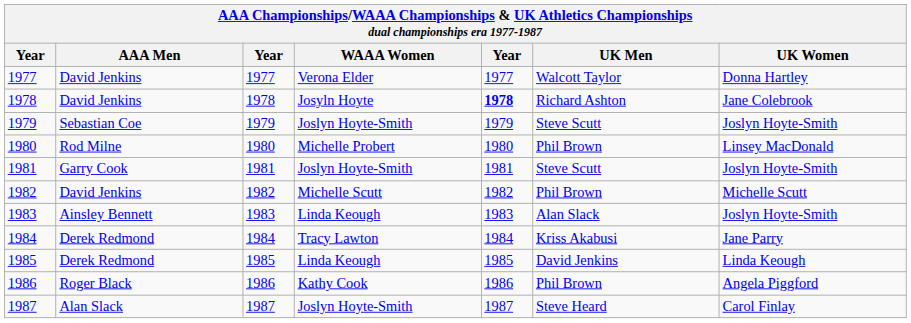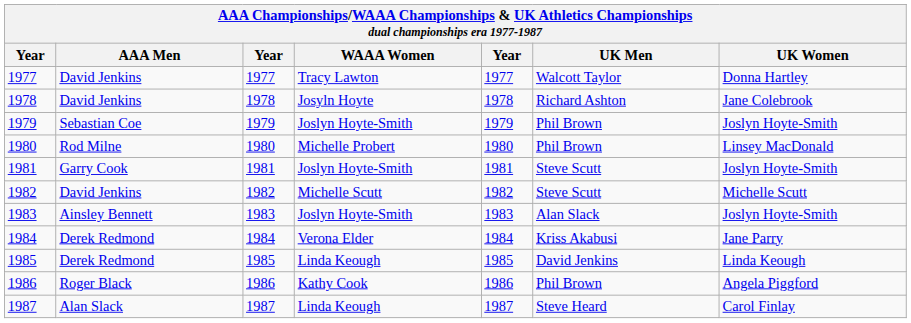(335, 77) Verona Elder -> (338, 77) Tracy Lawton
(499, 100) bold -> (499, 100) normal
(569, 123) Steve Scutt -> (569, 123) Phil Brown
(569, 191) Phil Brown -> (569, 191) Steve Scutt
(339, 214) Linda Keough -> (355, 214) Joslyn Hoyte-Smith
(338, 237) Tracy Lawton -> (335, 237) Verona Elder
(355, 306) Joslyn Hoyte-Smith -> (339, 306) Linda Keough
